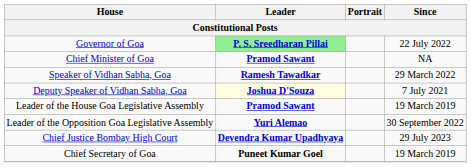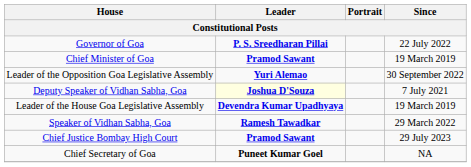(281, 43) lightgreen background -> (281, 43) no background
(425, 59) NA -> (425, 59) 19 March 2019
rows swapped: (110, 75) <-> (110, 122)
(281, 106) Pramod Sawant -> (281, 106) Devendra Kumar Upadhyaya
(281, 138) Devendra Kumar Upadhyaya -> (281, 138) Pramod Sawant
(425, 153) 19 March 2019 -> (425, 153) NA
